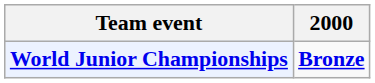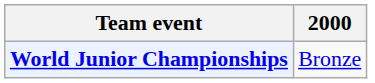(331, 59) bold -> (330, 59) normal
